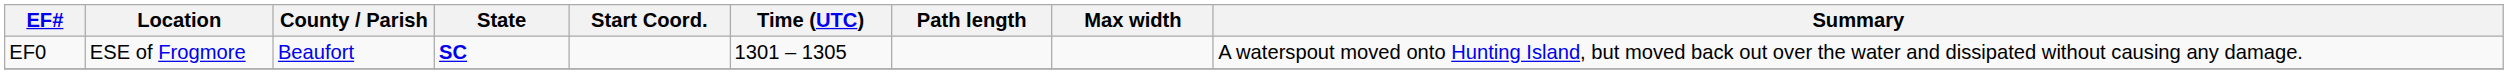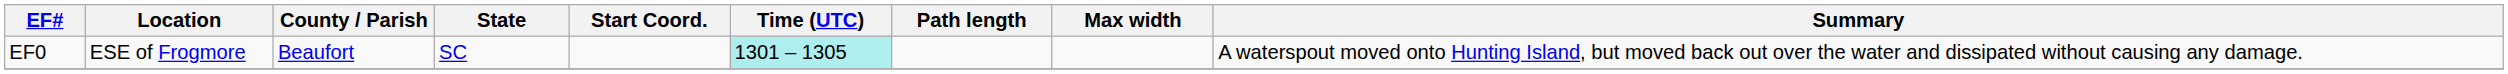(453, 52) bold -> (453, 52) normal
(791, 52) no background -> (791, 52) paleturquoise background
